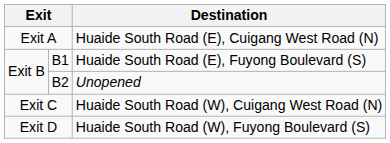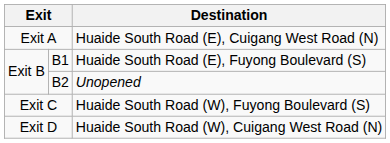(229, 104) Huaide South Road (W), Cuigang West Road (N) -> (223, 104) Huaide South Road (W), Fuyong Boulevard (S)
(223, 127) Huaide South Road (W), Fuyong Boulevard (S) -> (229, 127) Huaide South Road (W), Cuigang West Road (N)
